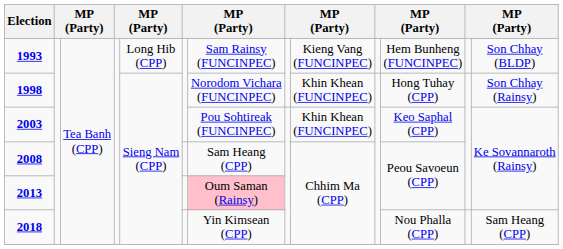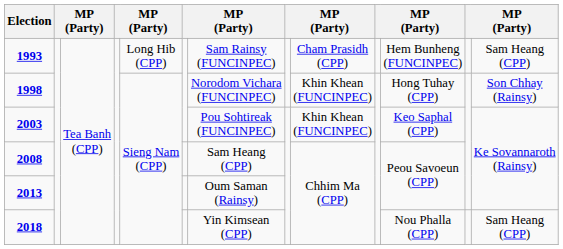(333, 55) Kieng Vang (FUNCINPEC) -> (333, 55) Cham Prasidh (CPP)
(515, 55) Son Chhay (BLDP) -> (515, 55) Sam Heang (CPP)
(236, 192) pink background -> (236, 192) no background
